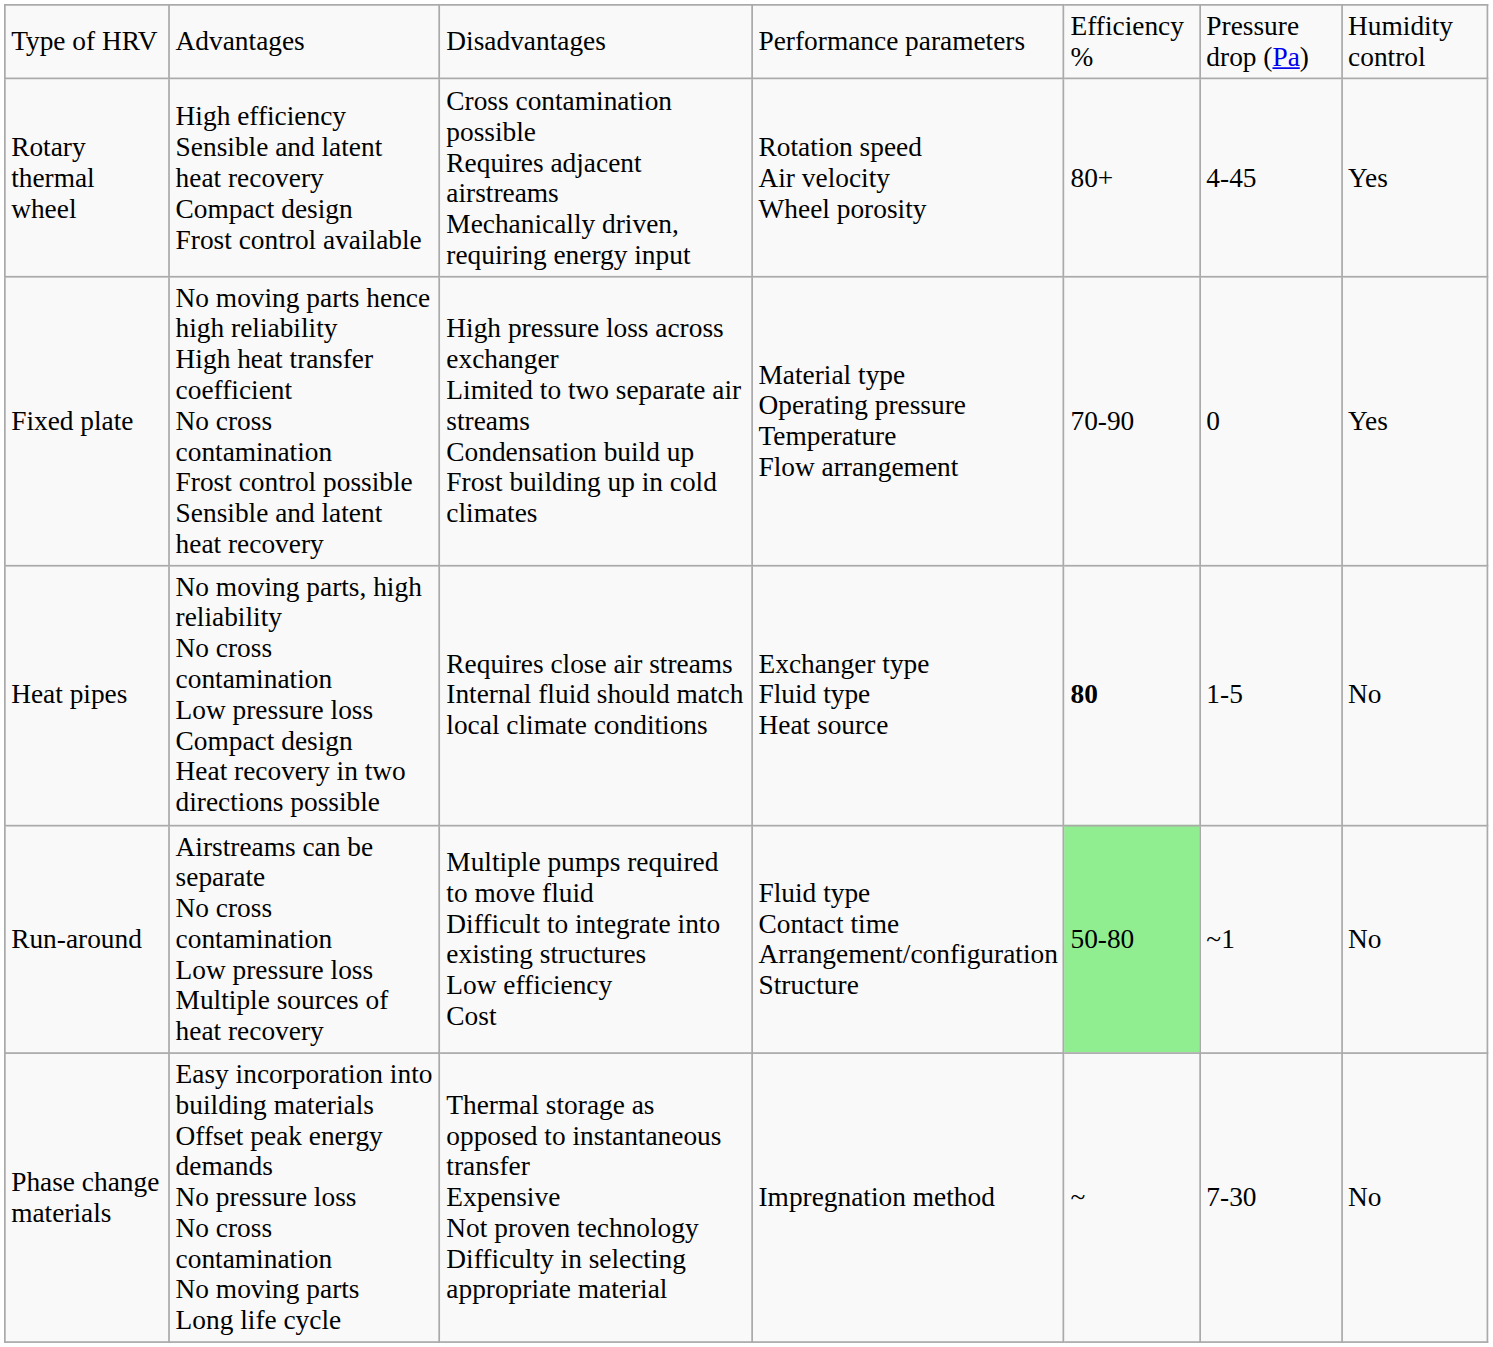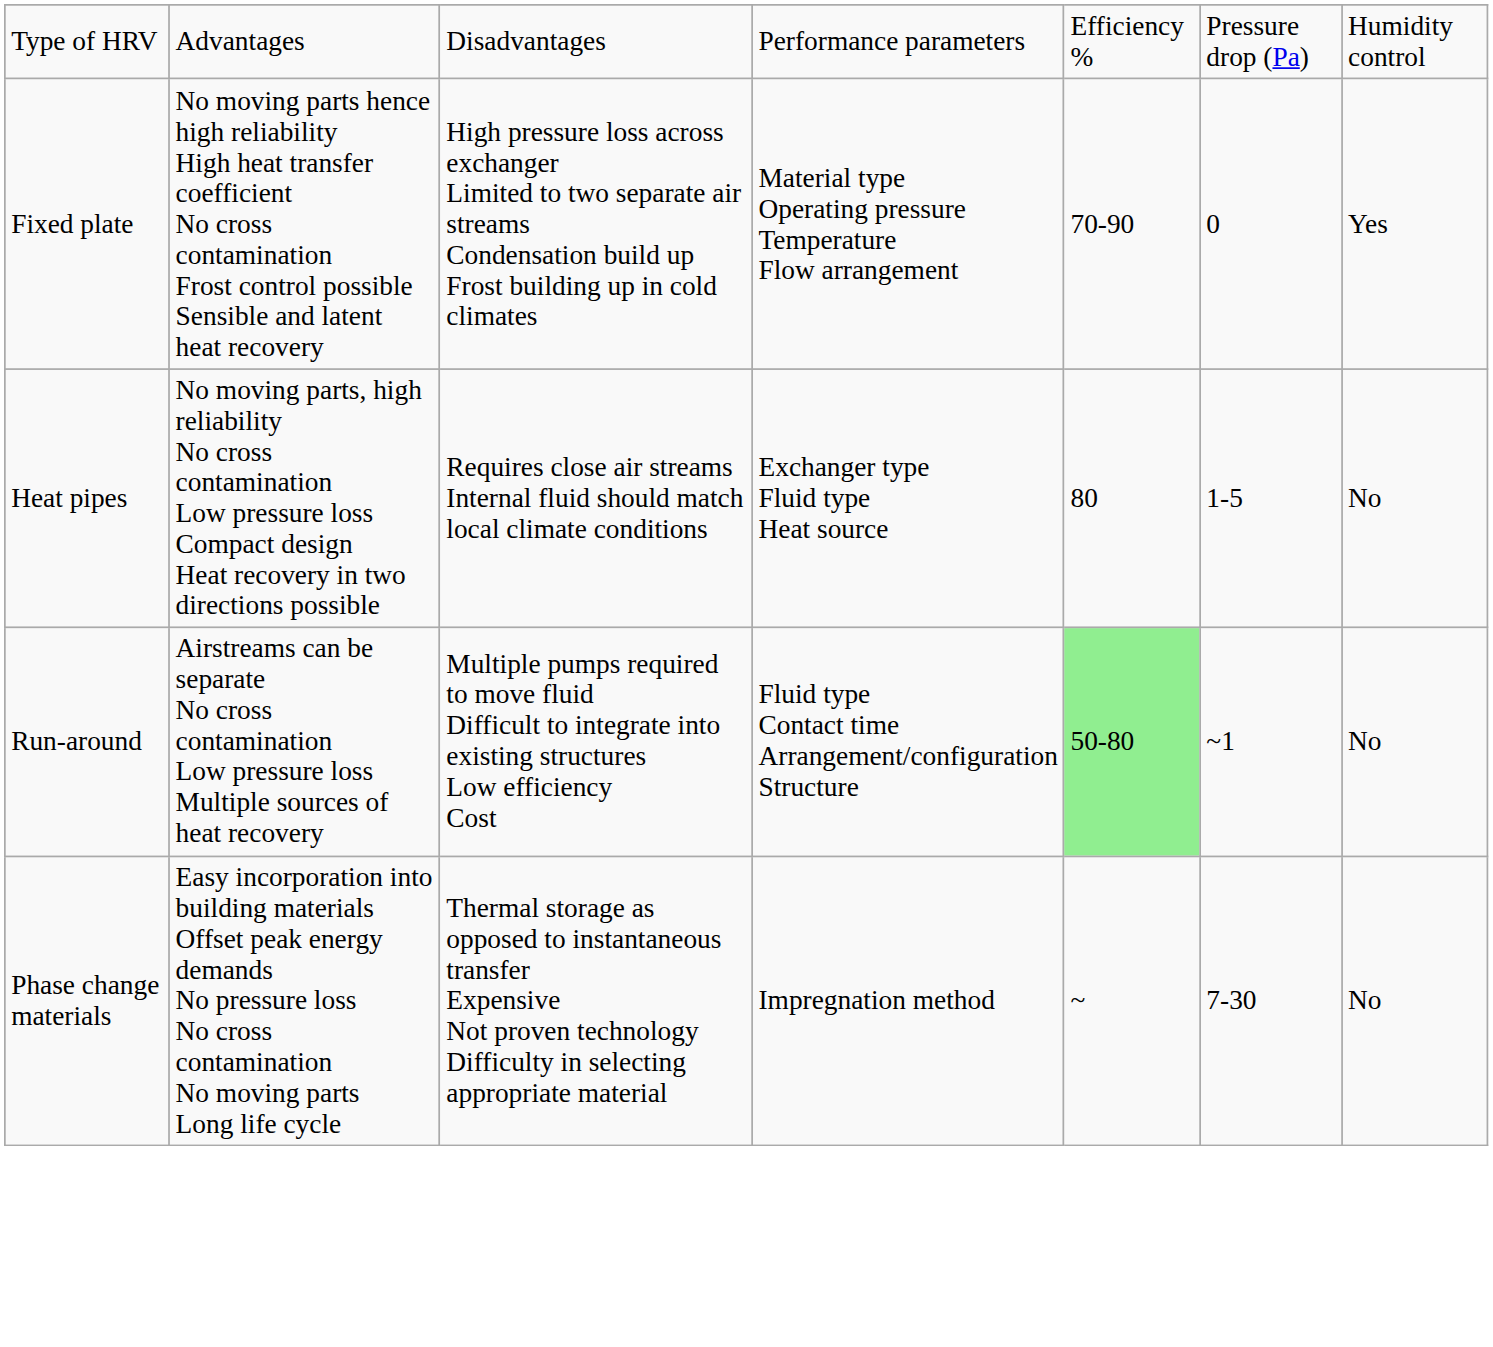- row: (53, 177)
(1084, 695) bold -> (1084, 497) normal
